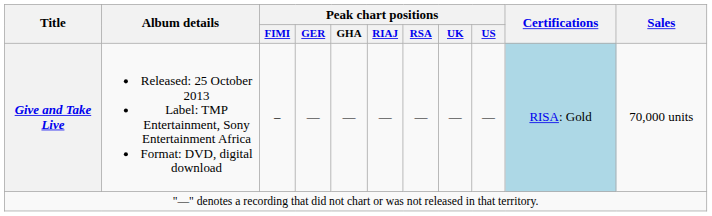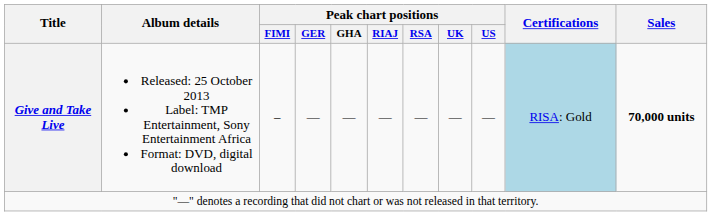(661, 117) normal -> (661, 117) bold
